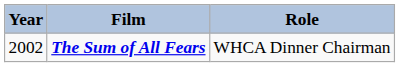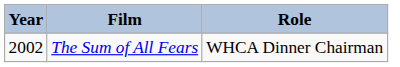(128, 47) bold -> (125, 47) normal
